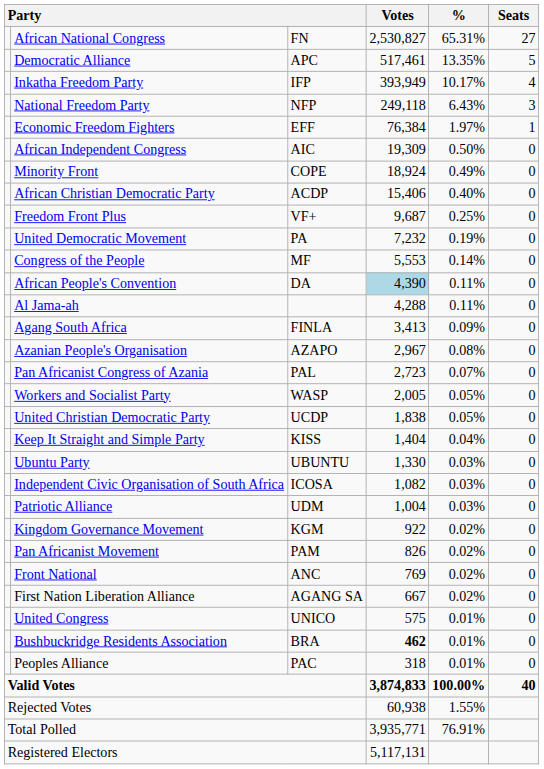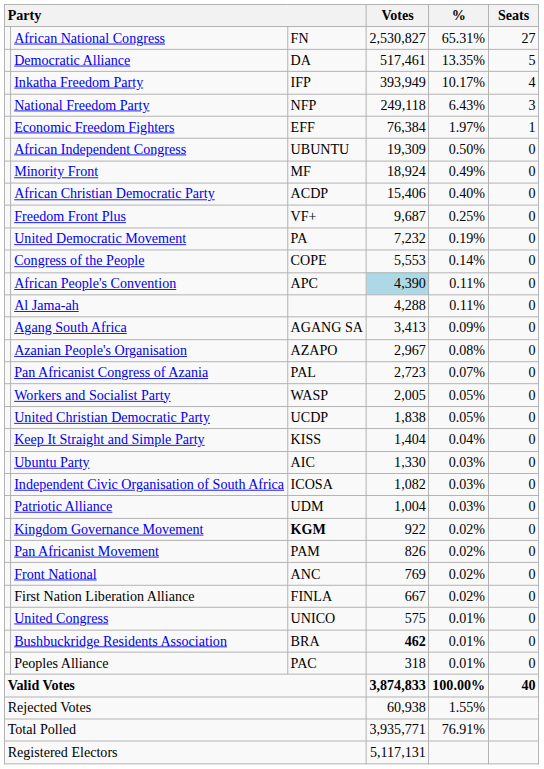(304, 60) APC -> (301, 60) DA
(303, 149) AIC -> (320, 149) UBUNTU
(309, 171) COPE -> (301, 171) MF
(301, 261) MF -> (309, 261) COPE
(301, 283) DA -> (304, 283) APC
(311, 328) FINLA -> (327, 328) AGANG SA
(320, 462) UBUNTU -> (303, 462) AIC
(307, 529) normal -> (308, 529) bold
(327, 596) AGANG SA -> (311, 596) FINLA
